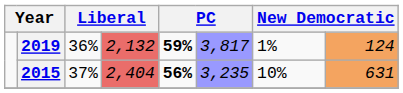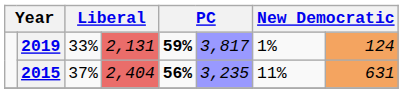(83, 46) 36% -> (83, 46) 33%
(130, 46) 2,132 -> (130, 46) 2,131
(272, 74) 10% -> (272, 74) 11%
